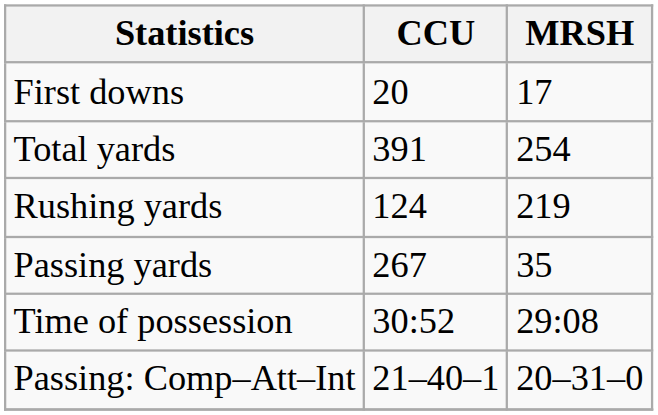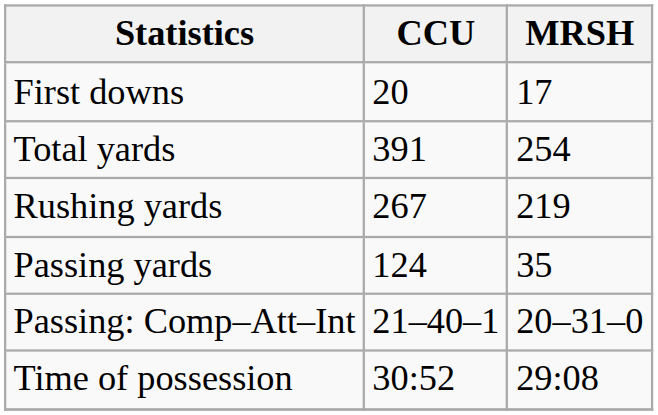(400, 206) 124 -> (400, 206) 267
(400, 264) 267 -> (400, 264) 124
rows swapped: (185, 379) <-> (153, 321)
